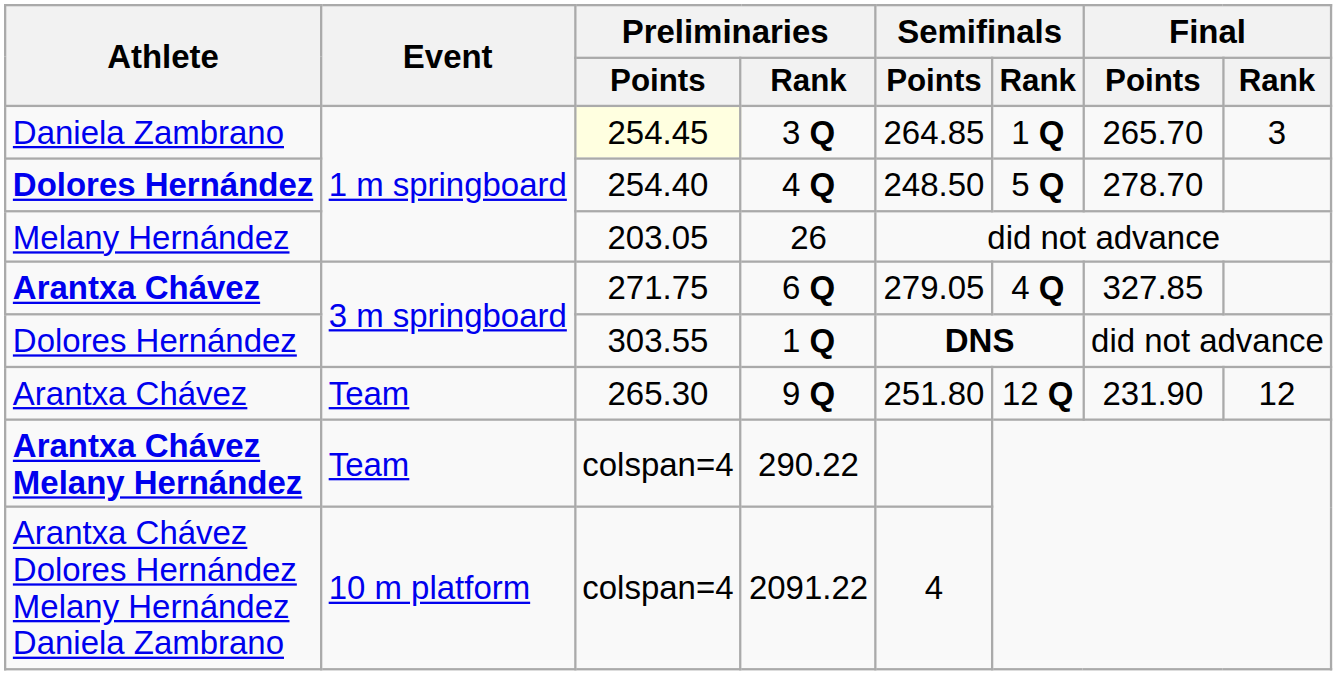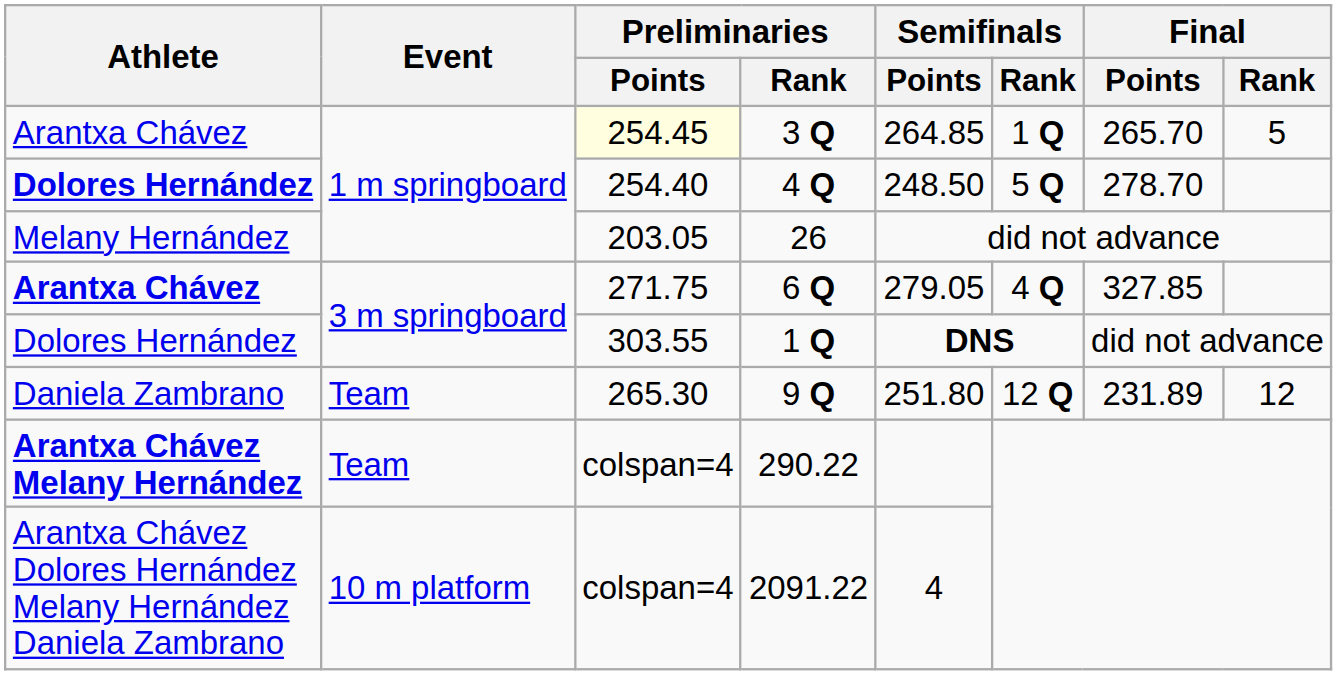(148, 133) Daniela Zambrano -> (130, 133) Arantxa Chávez
(1277, 133) 3 -> (1277, 133) 5
(130, 393) Arantxa Chávez -> (148, 393) Daniela Zambrano
(1153, 393) 231.90 -> (1153, 393) 231.89
